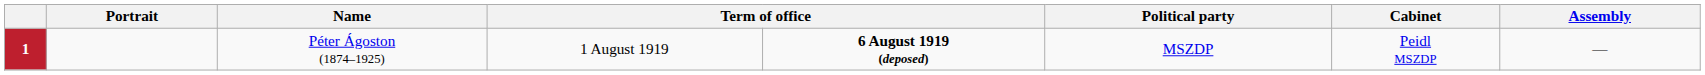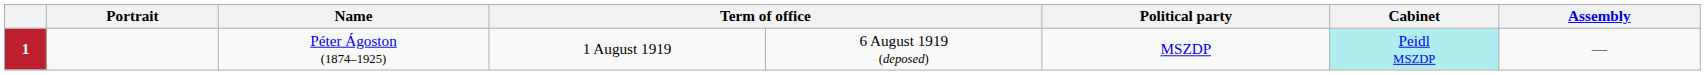(904, 49) bold -> (904, 49) normal
(1415, 49) no background -> (1414, 49) paleturquoise background
